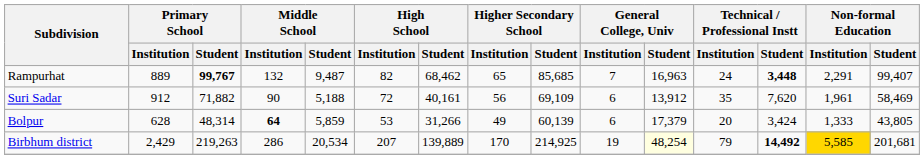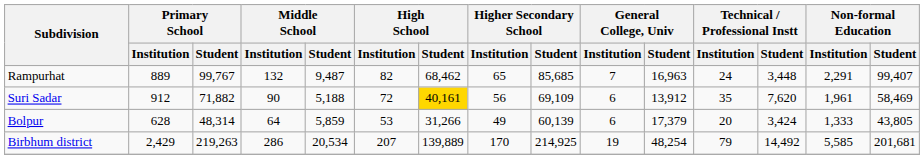(217, 76) bold -> (217, 76) normal
(782, 76) bold -> (782, 76) normal
(443, 98) no background -> (443, 98) gold background
(273, 120) bold -> (273, 120) normal
(669, 142) lightyellow background -> (669, 142) no background
(782, 142) bold -> (782, 142) normal
(838, 142) gold background -> (838, 142) no background
